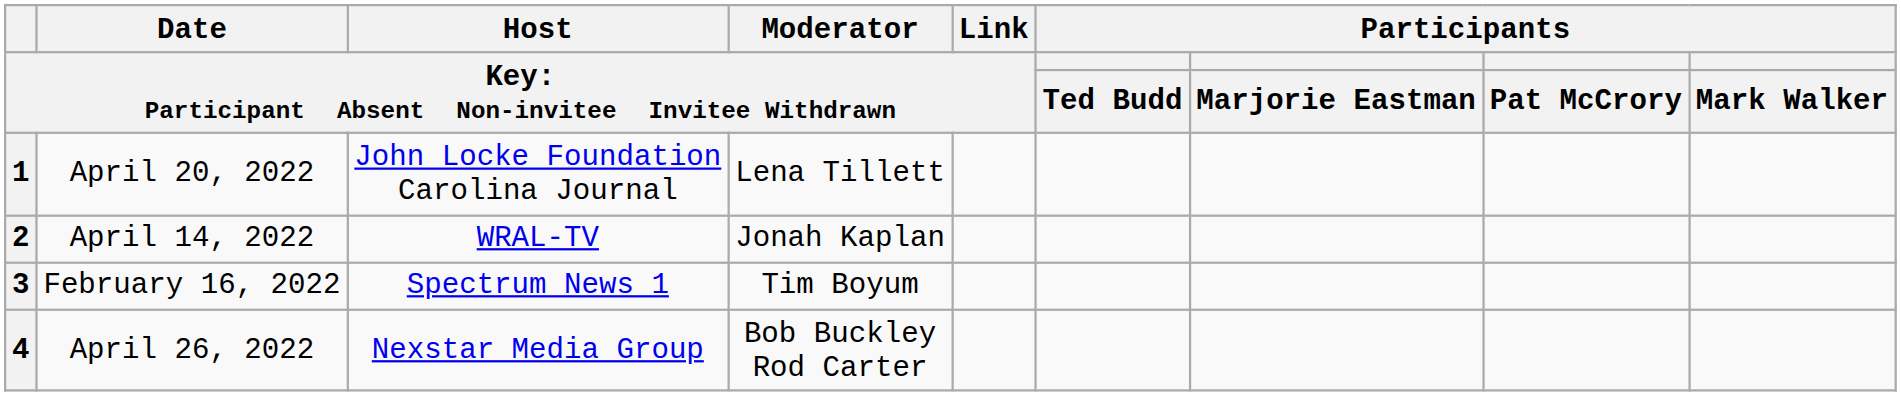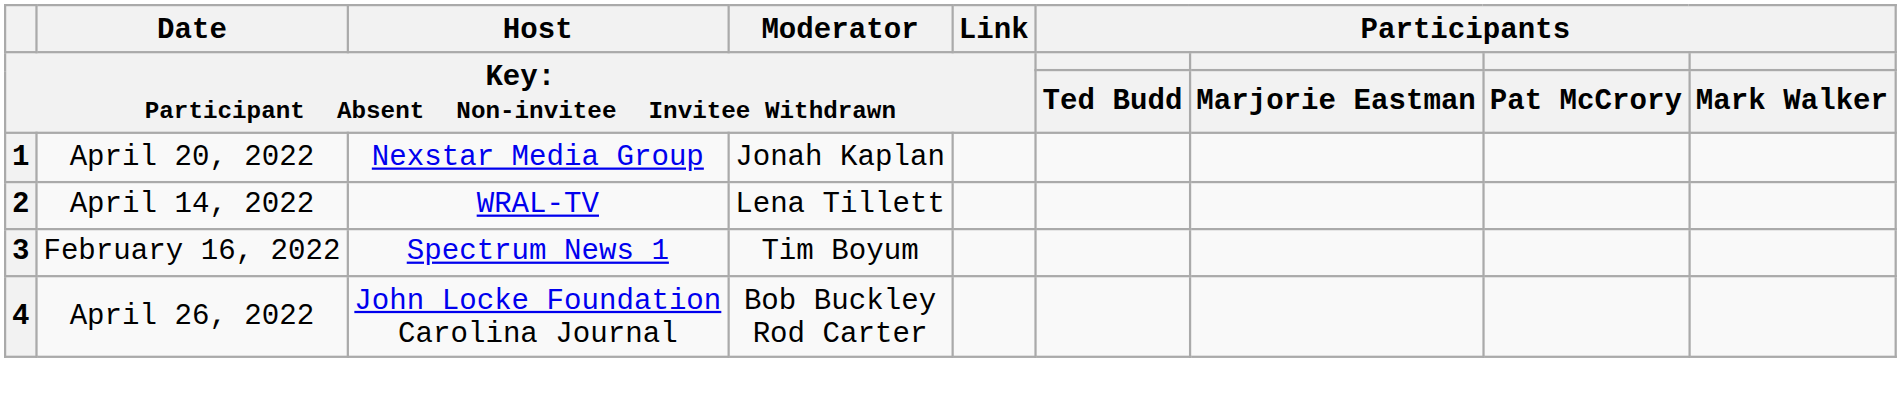(538, 174) John Locke Foundation Carolina Journal -> (538, 157) Nexstar Media Group
(840, 174) Lena Tillett -> (840, 157) Jonah Kaplan
(840, 238) Jonah Kaplan -> (840, 205) Lena Tillett
(538, 350) Nexstar Media Group -> (538, 317) John Locke Foundation Carolina Journal
